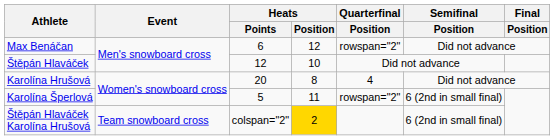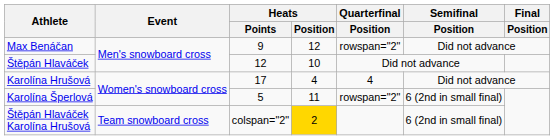(260, 46) 6 -> (260, 46) 9
(260, 81) 20 -> (260, 81) 17
(314, 81) 8 -> (314, 81) 4
